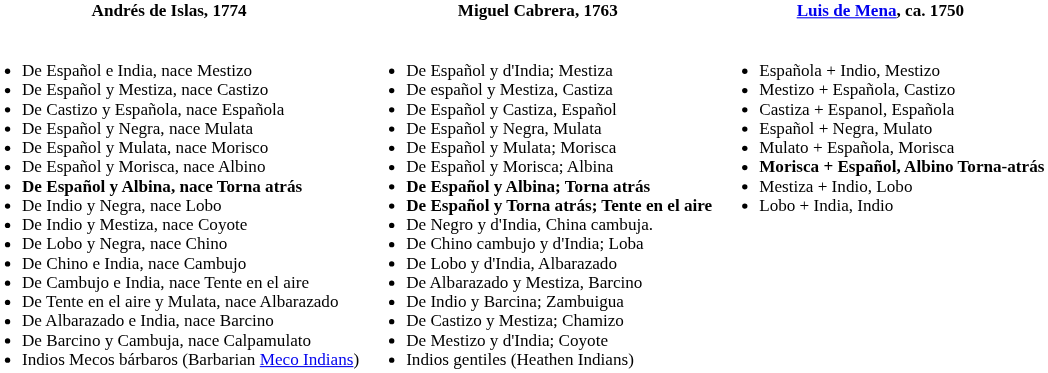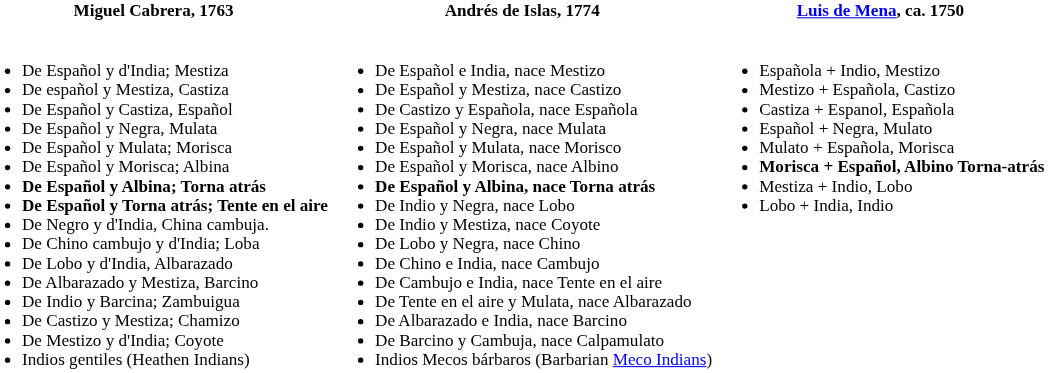columns swapped: (538, 10) <-> (169, 10)
